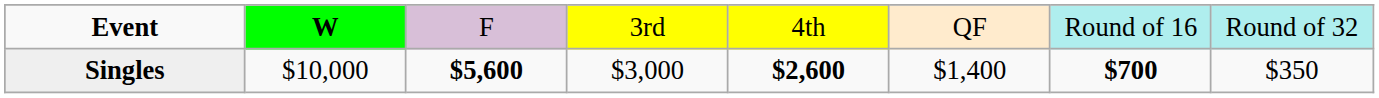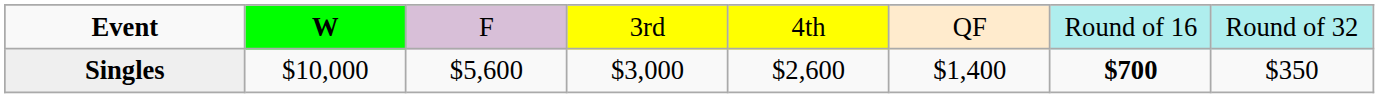(486, 70) bold -> (486, 70) normal
(809, 70) bold -> (809, 70) normal
